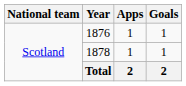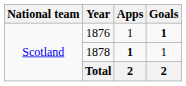(164, 33) normal -> (164, 33) bold
(130, 52) normal -> (130, 52) bold
